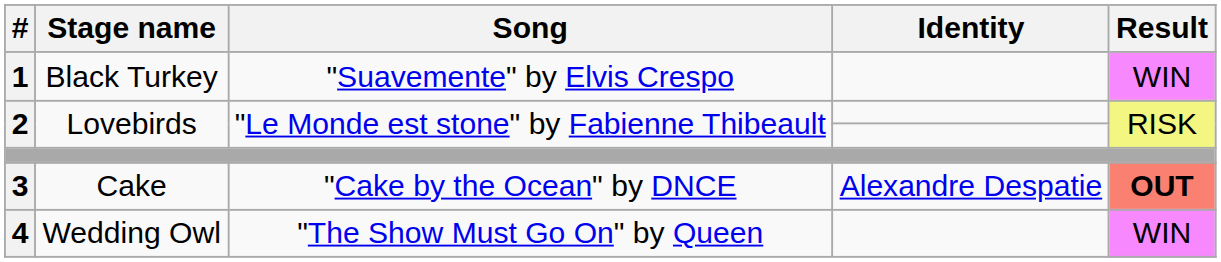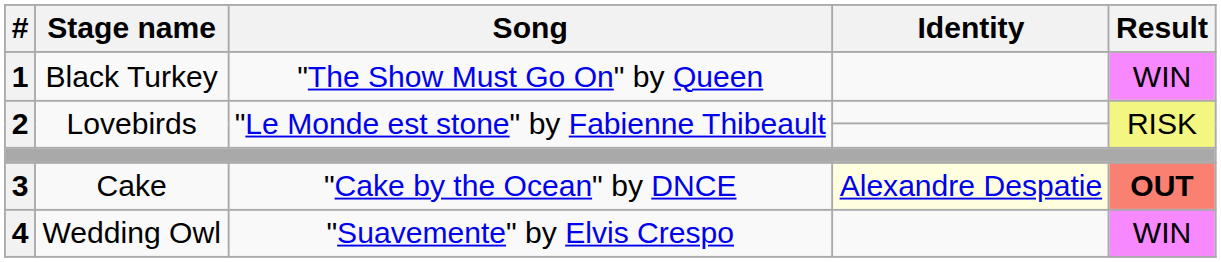(530, 76) "Suavemente" by Elvis Crespo -> (530, 76) "The Show Must Go On" by Queen
(971, 185) no background -> (971, 185) lightyellow background
(530, 233) "The Show Must Go On" by Queen -> (530, 233) "Suavemente" by Elvis Crespo
